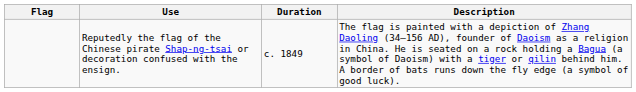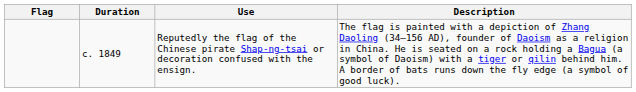columns swapped: (299, 12) <-> (171, 12)
